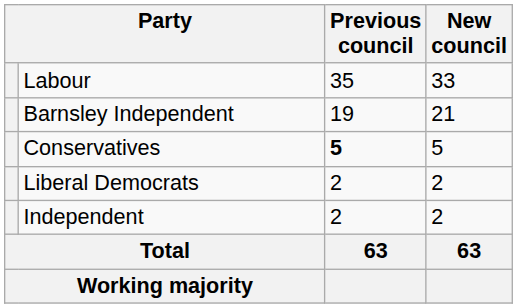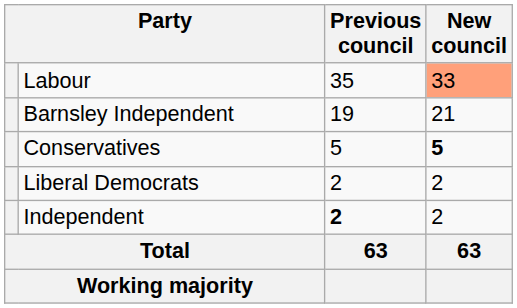(443, 80) no background -> (443, 80) lightsalmon background
(336, 148) bold -> (336, 148) normal
(437, 148) normal -> (437, 148) bold
(336, 217) normal -> (336, 217) bold
